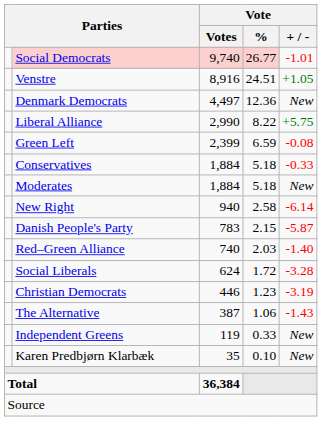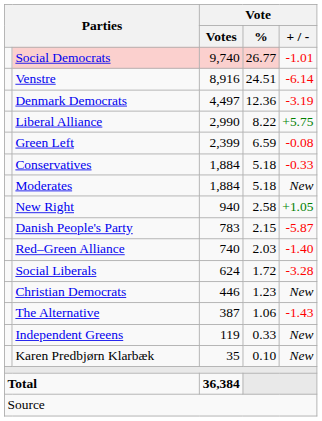(298, 79) +1.05 -> (299, 79) -6.14
(301, 100) New -> (299, 100) -3.19
(299, 206) -6.14 -> (298, 206) +1.05
(299, 292) -3.19 -> (301, 292) New
